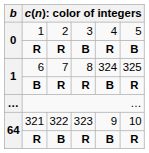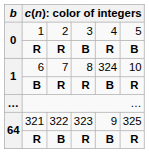(132, 67) 325 -> (135, 67) 10
(135, 121) 10 -> (132, 121) 325
